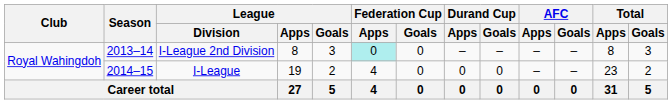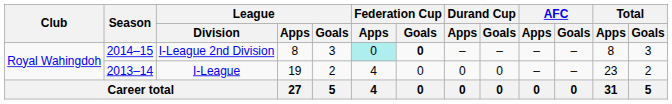(130, 52) 2013–14 -> (130, 52) 2014–15
(420, 52) normal -> (420, 52) bold
(130, 71) 2014–15 -> (130, 71) 2013–14
